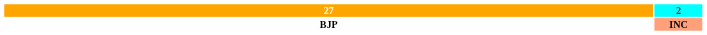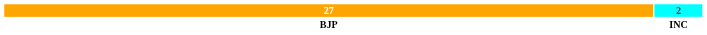(678, 24) lightsalmon background -> (678, 24) no background
